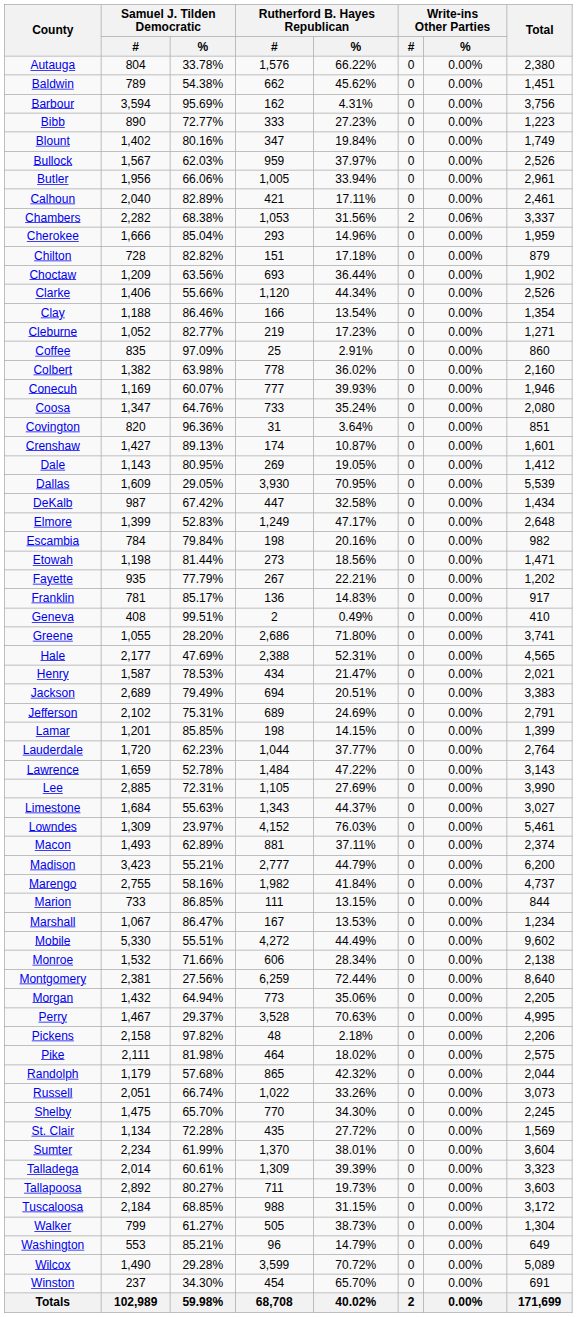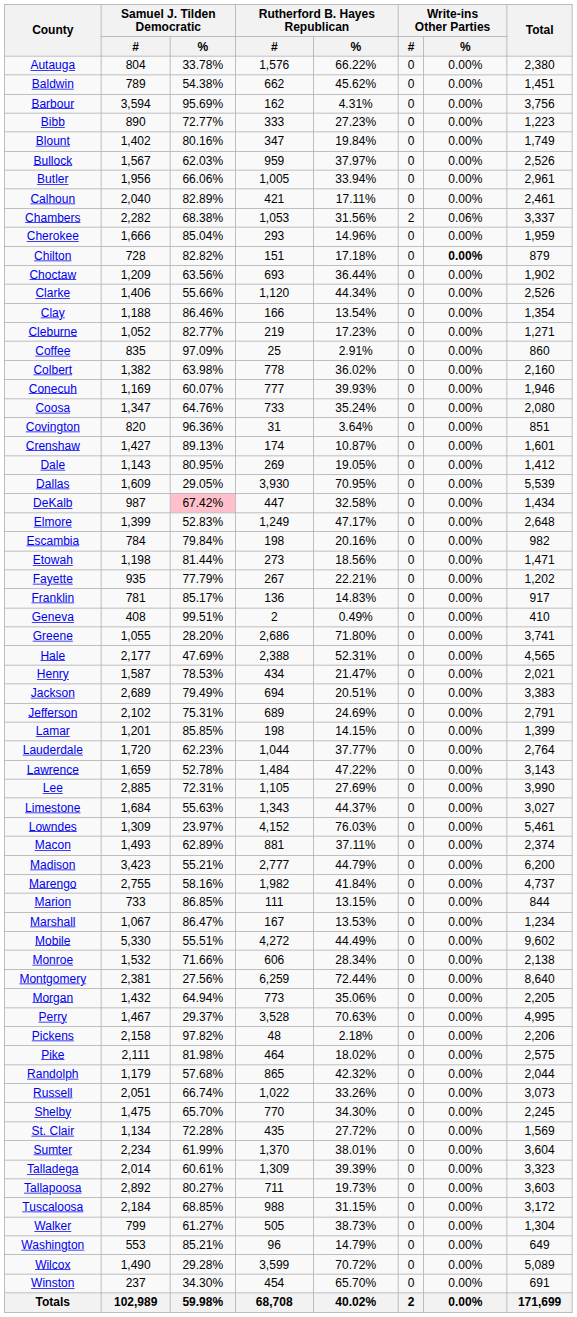(465, 255) normal -> (465, 255) bold
(203, 503) no background -> (203, 503) pink background
